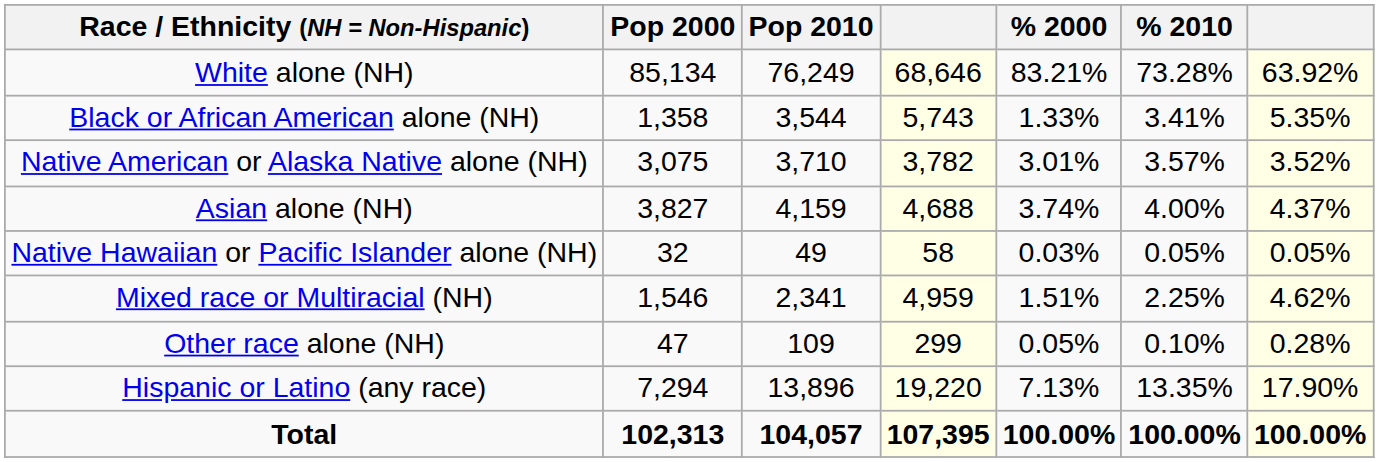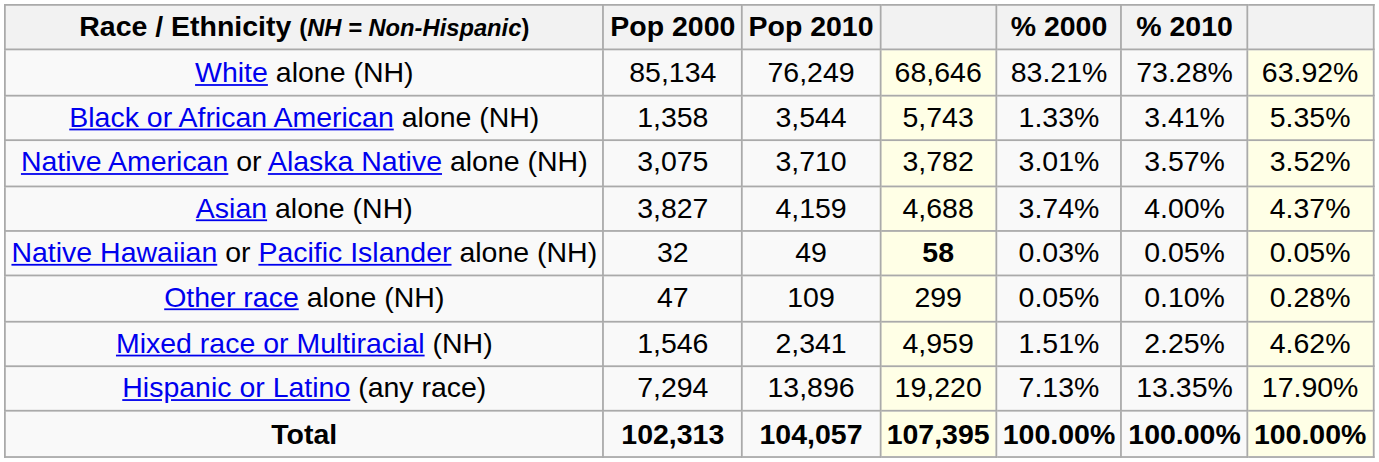(938, 252) normal -> (938, 252) bold
rows swapped: (304, 343) <-> (304, 298)
